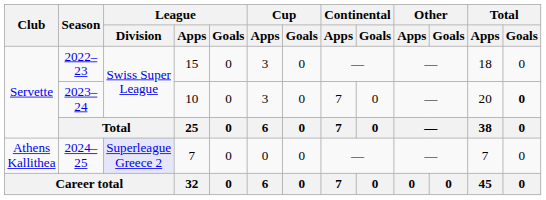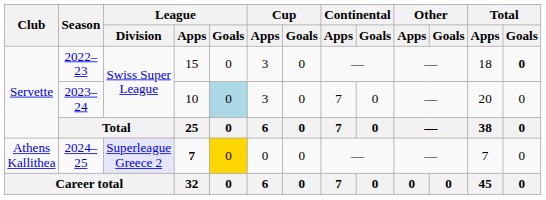(522, 63) normal -> (522, 63) bold
(228, 99) no background -> (228, 99) lightblue background
(522, 99) bold -> (522, 99) normal
(192, 155) normal -> (192, 155) bold
(228, 155) no background -> (228, 155) gold background
